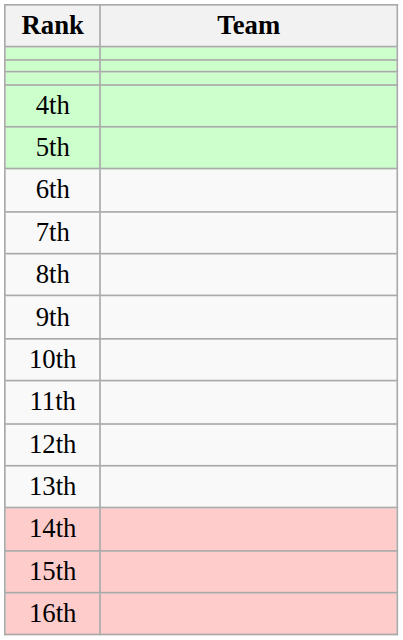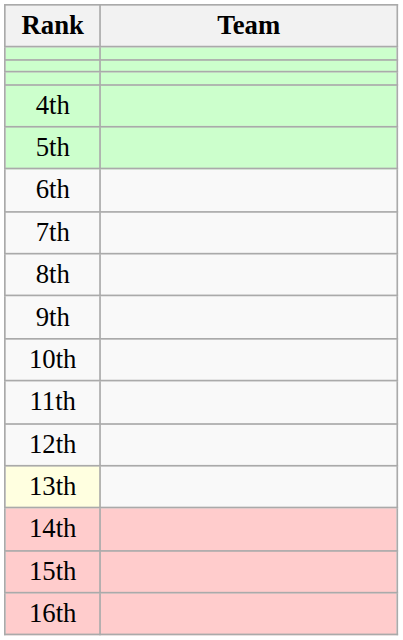(53, 486) no background -> (53, 486) lightyellow background
